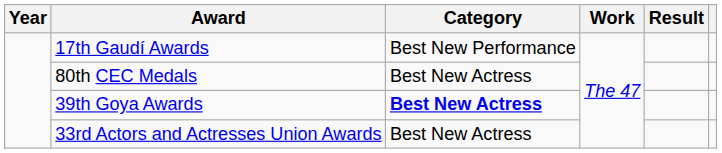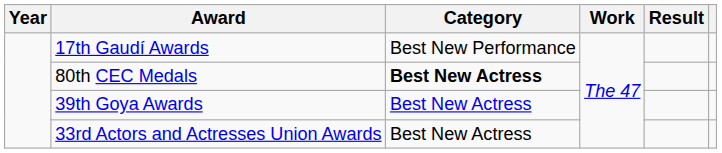(461, 76) normal -> (466, 76) bold
(466, 104) bold -> (461, 104) normal
